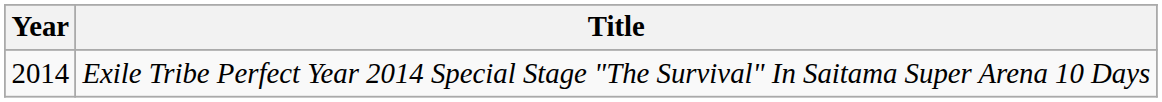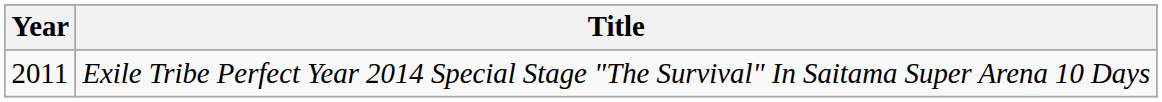(40, 73) 2014 -> (40, 73) 2011
